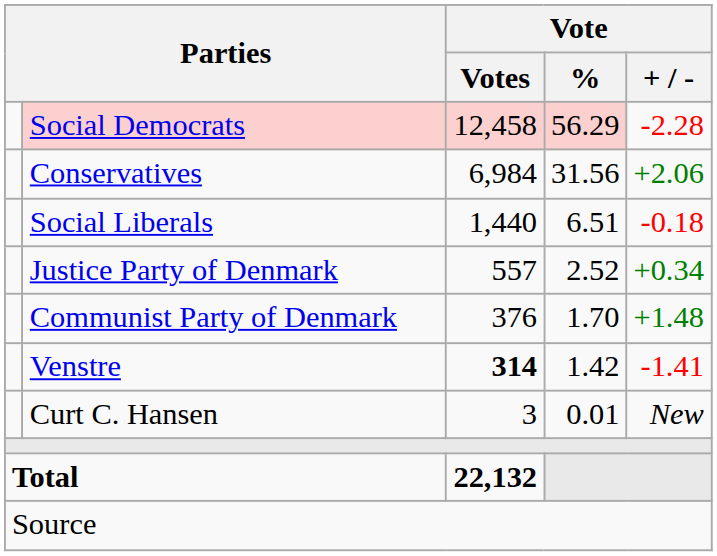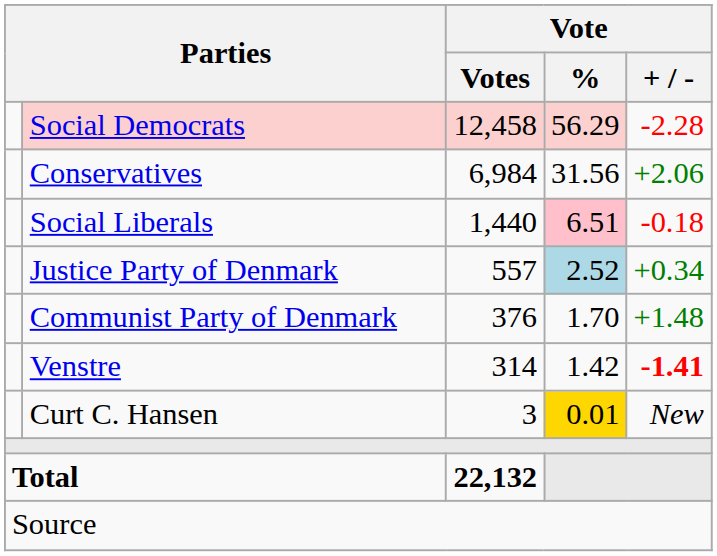(593, 221) no background -> (593, 221) pink background
(593, 269) no background -> (593, 269) lightblue background
(514, 366) bold -> (514, 366) normal
(672, 366) normal -> (672, 366) bold
(593, 414) no background -> (593, 414) gold background
